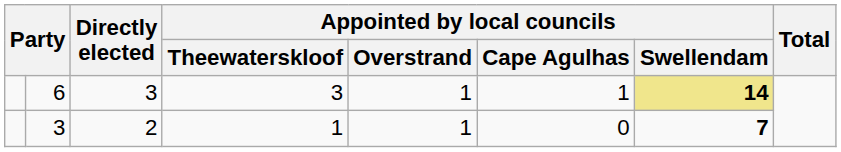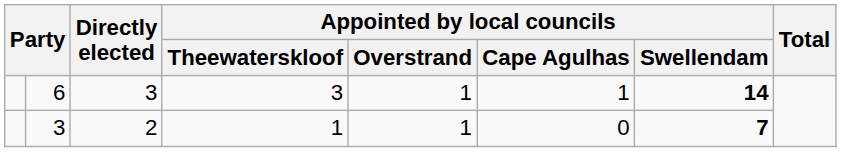(756, 92) khaki background -> (756, 92) no background
